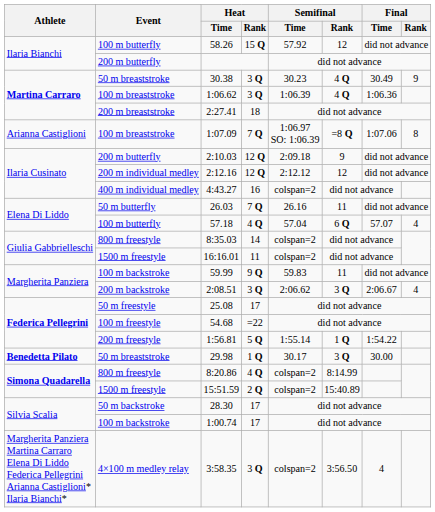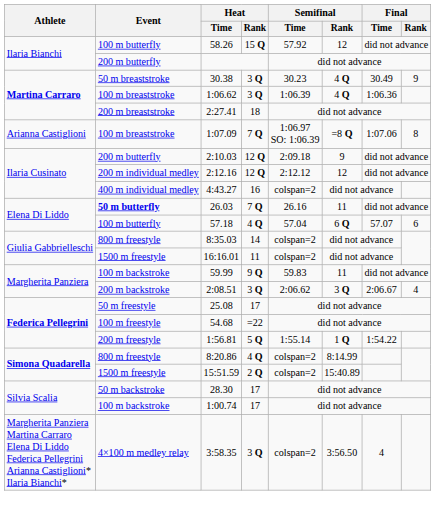(127, 207) normal -> (129, 207) bold
(416, 223) 4 -> (416, 223) 6
- row: (221, 356)
